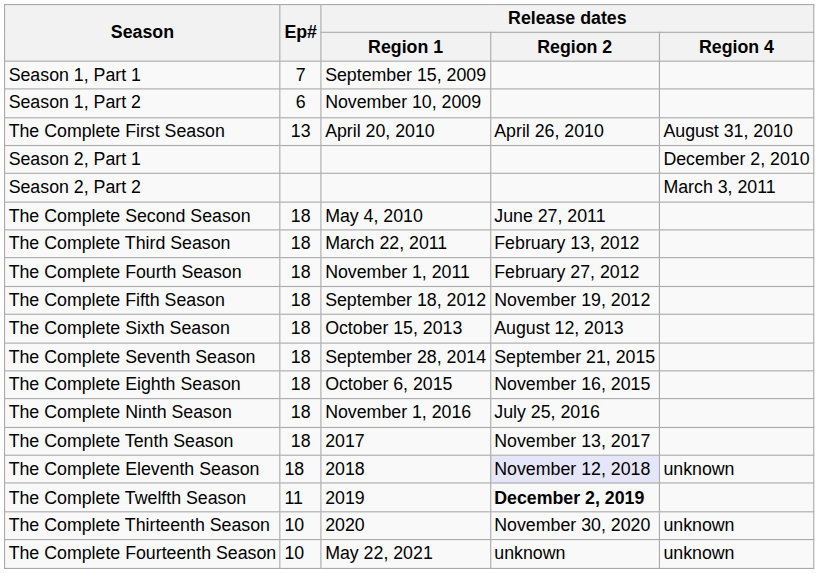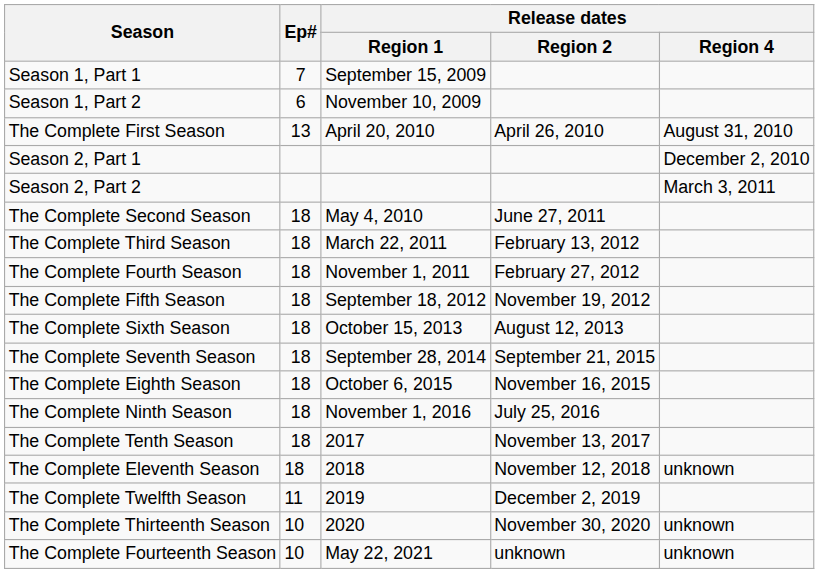(572, 469) lavender background -> (572, 469) no background
(569, 497) bold -> (567, 497) normal
